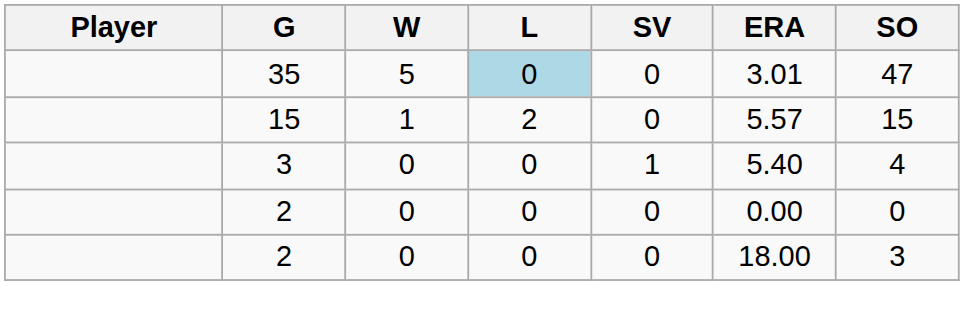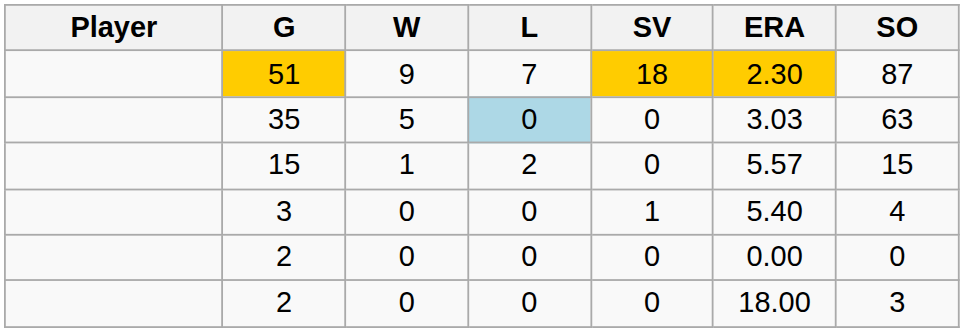+ row: (284, 73)
(775, 73) 3.01 -> (775, 119) 3.03
(897, 73) 47 -> (897, 119) 63
